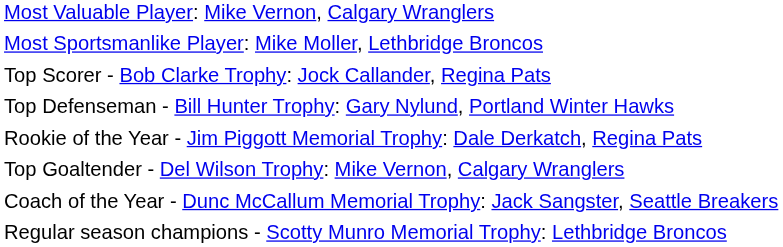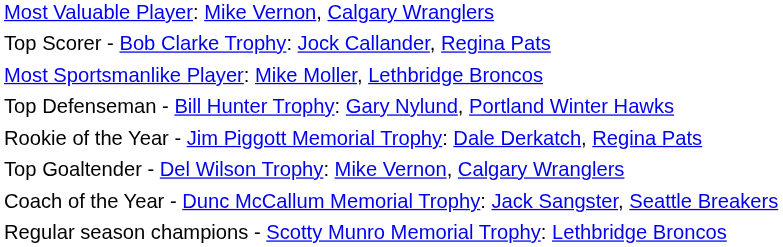(274, 43) Most Sportsmanlike Player: Mike Moller, Lethbridge Broncos -> (277, 43) Top Scorer - Bob Clarke Trophy: Jock Callander, Regina Pats
(277, 75) Top Scorer - Bob Clarke Trophy: Jock Callander, Regina Pats -> (274, 75) Most Sportsmanlike Player: Mike Moller, Lethbridge Broncos
